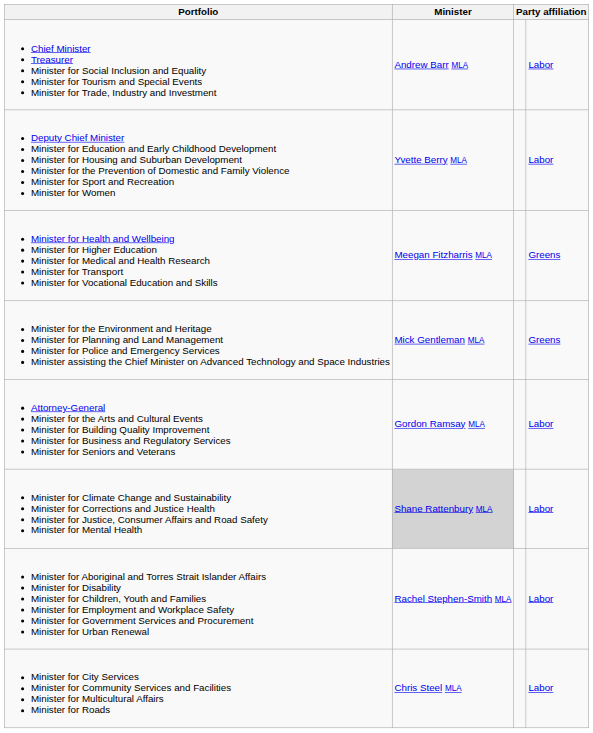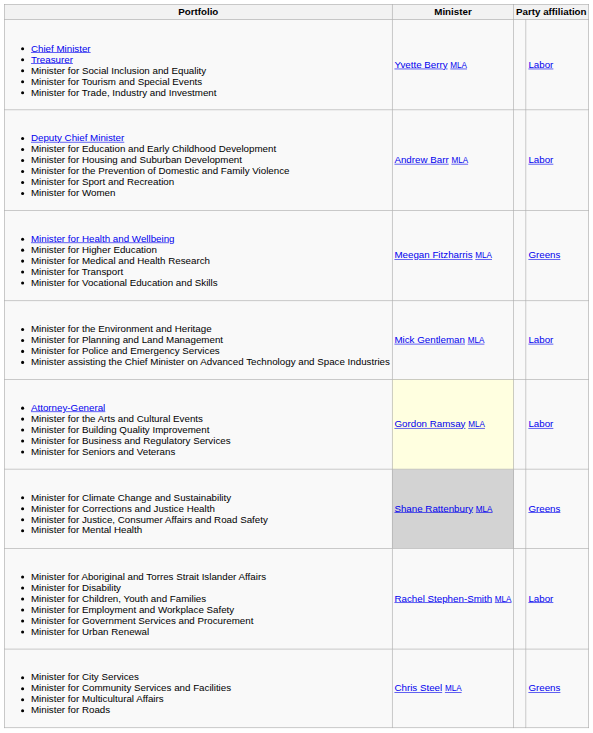(431, 64) Andrew Barr MLA -> (431, 64) Yvette Berry MLA
(431, 160) Yvette Berry MLA -> (431, 160) Andrew Barr MLA
(544, 340) Greens -> (541, 340) Labor
(440, 424) no background -> (440, 424) lightyellow background
(541, 508) Labor -> (544, 508) Greens
(541, 688) Labor -> (544, 688) Greens
